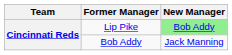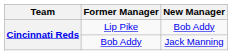(194, 27) lightgreen background -> (194, 27) no background
